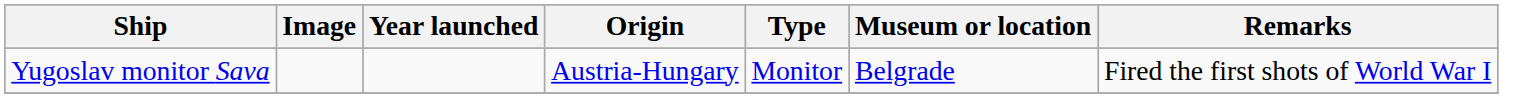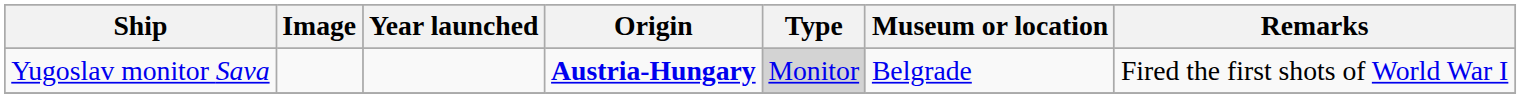(645, 70) normal -> (653, 70) bold
(797, 70) no background -> (814, 70) lightgrey background
